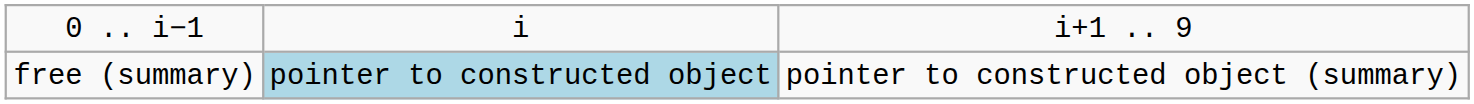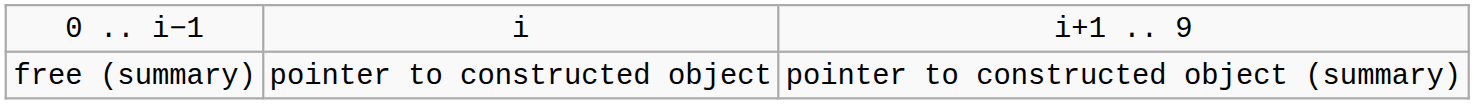(521, 76) lightblue background -> (521, 76) no background
